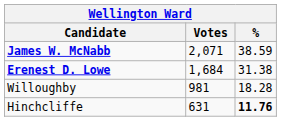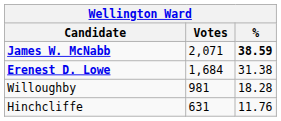(255, 51) normal -> (255, 51) bold
(255, 107) bold -> (255, 107) normal
